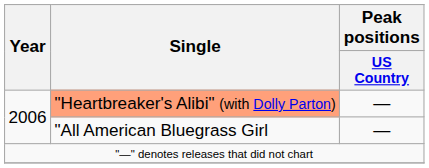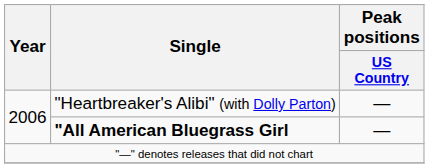(195, 103) lightsalmon background -> (195, 103) no background
(161, 130) normal -> (171, 130) bold
